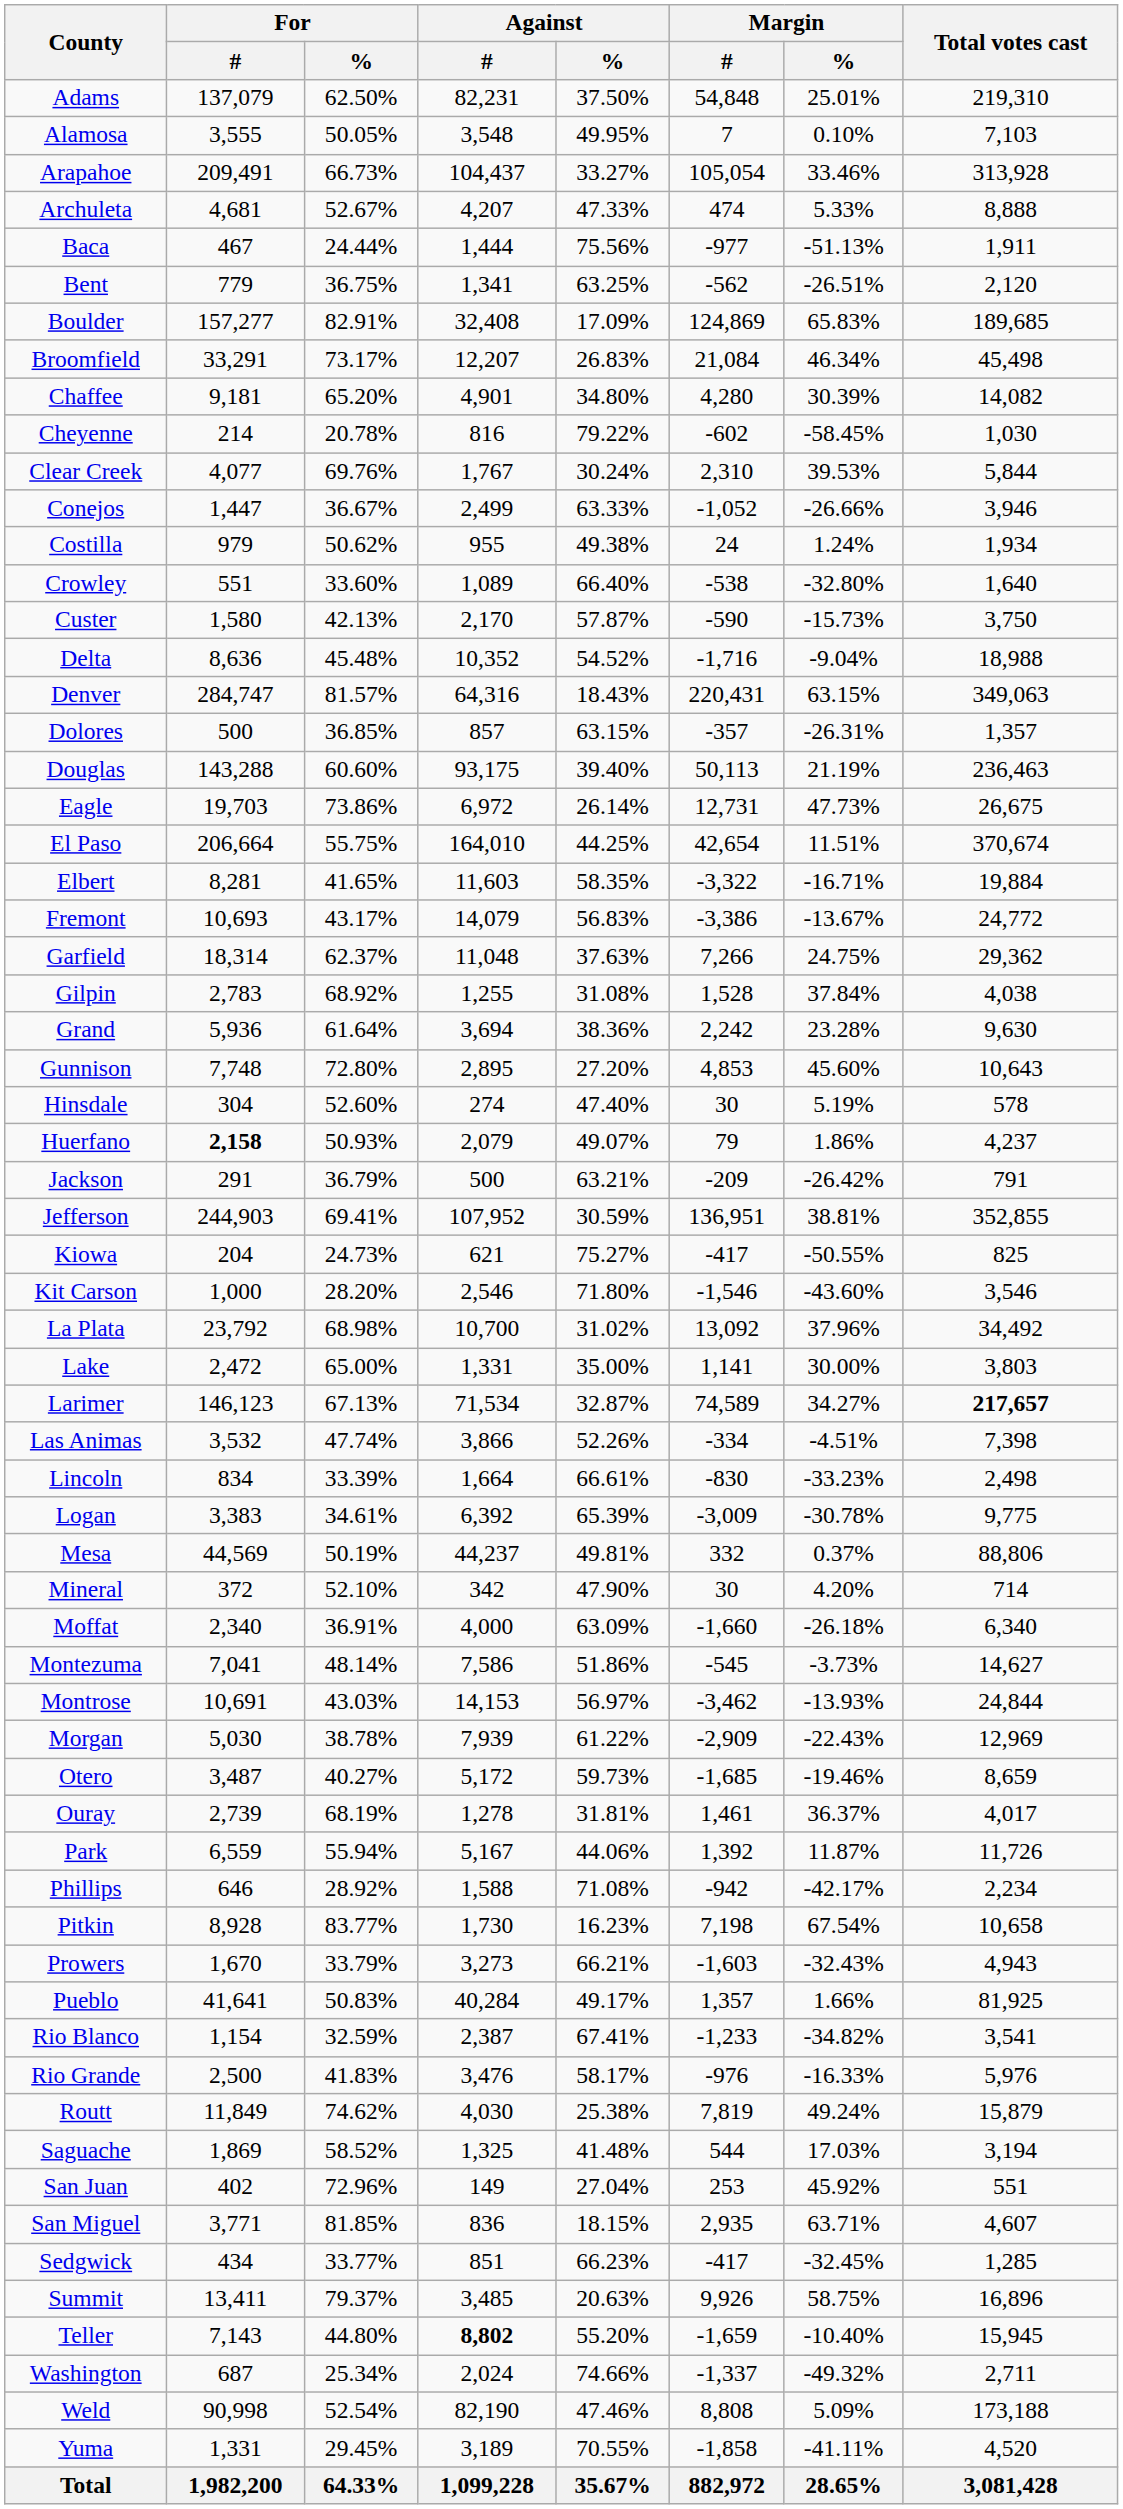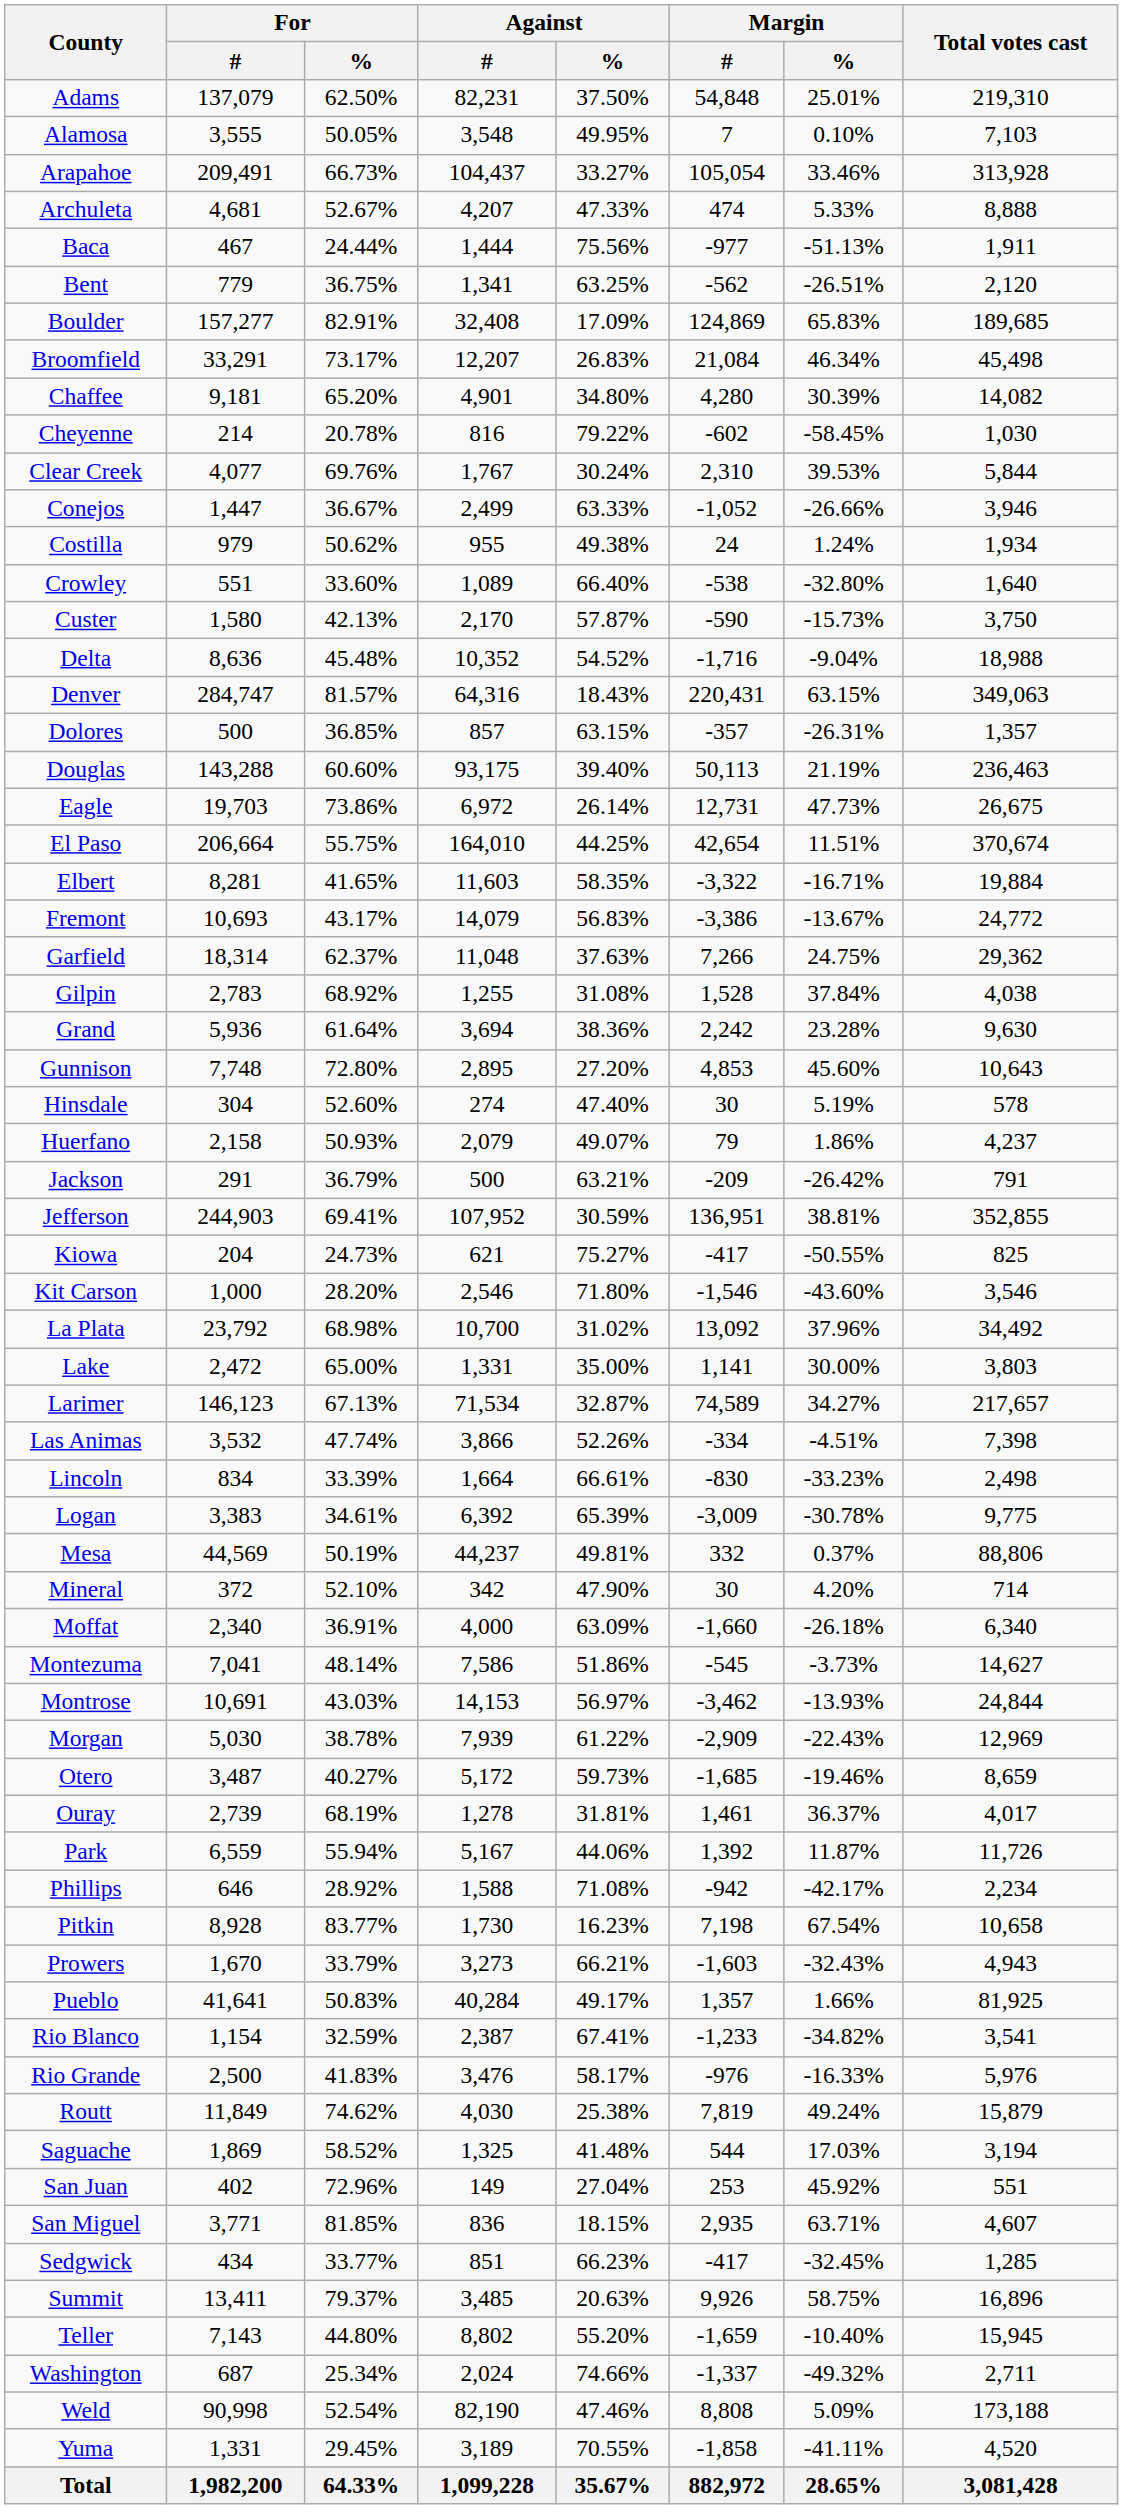(235, 1142) bold -> (235, 1142) normal
(1011, 1403) bold -> (1011, 1403) normal
(487, 2335) bold -> (487, 2335) normal
